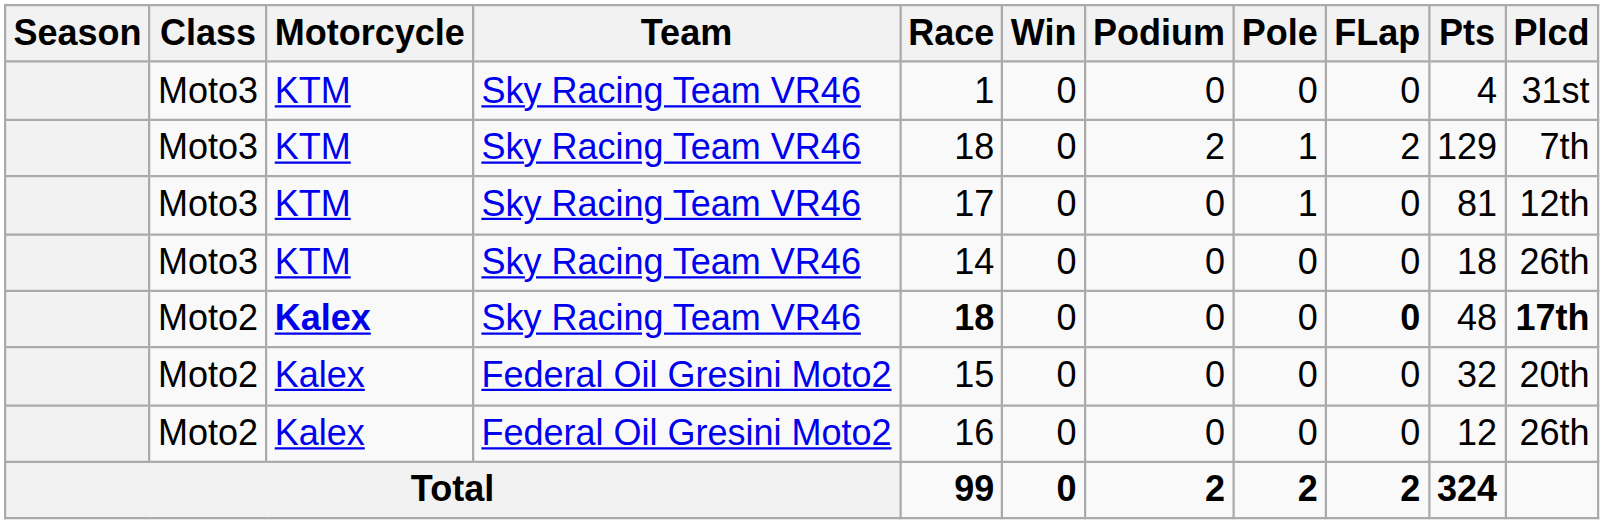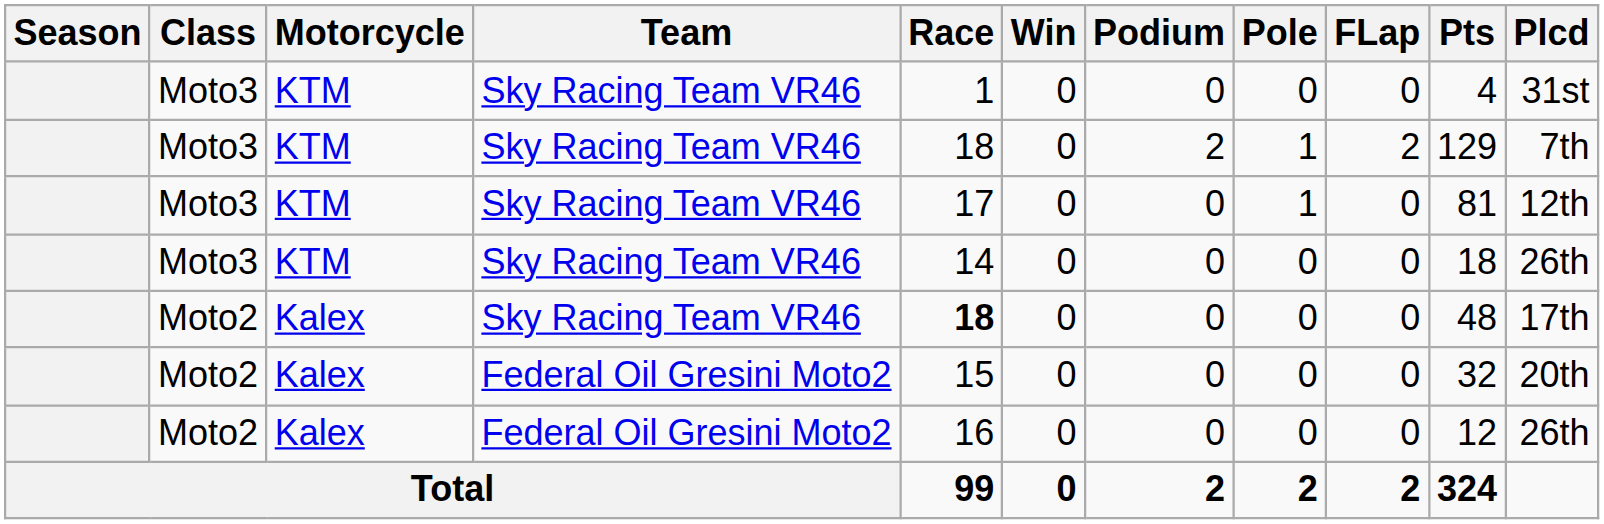(323, 318) bold -> (320, 318) normal
(1410, 318) bold -> (1410, 318) normal
(1553, 318) bold -> (1555, 318) normal
